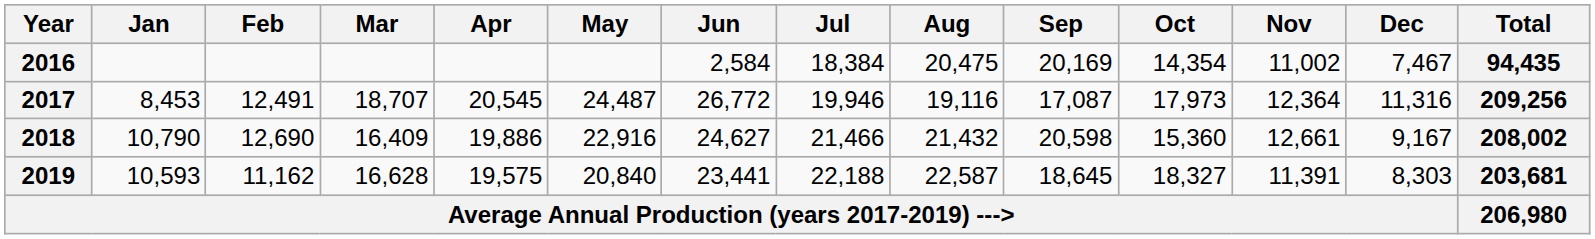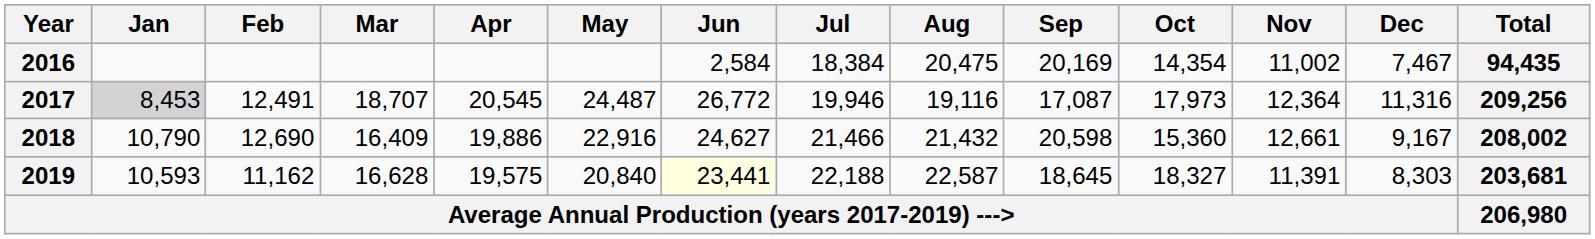(170, 100) no background -> (170, 100) lightgrey background
(734, 176) no background -> (734, 176) lightyellow background
